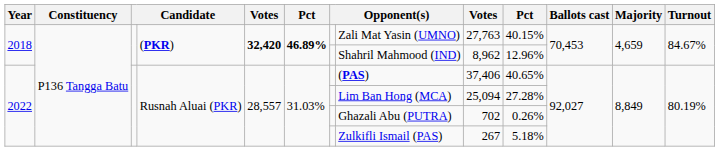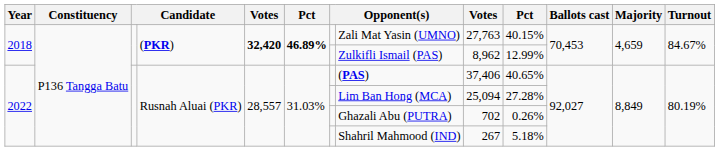(399, 55) Shahril Mahmood (IND) -> (390, 55) Zulkifli Ismail (PAS)
(525, 55) 12.96% -> (525, 55) 12.99%
(390, 136) Zulkifli Ismail (PAS) -> (399, 136) Shahril Mahmood (IND)
